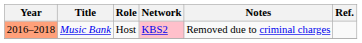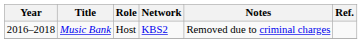(31, 30) lightsalmon background -> (31, 30) no background
(155, 30) pink background -> (155, 30) no background
